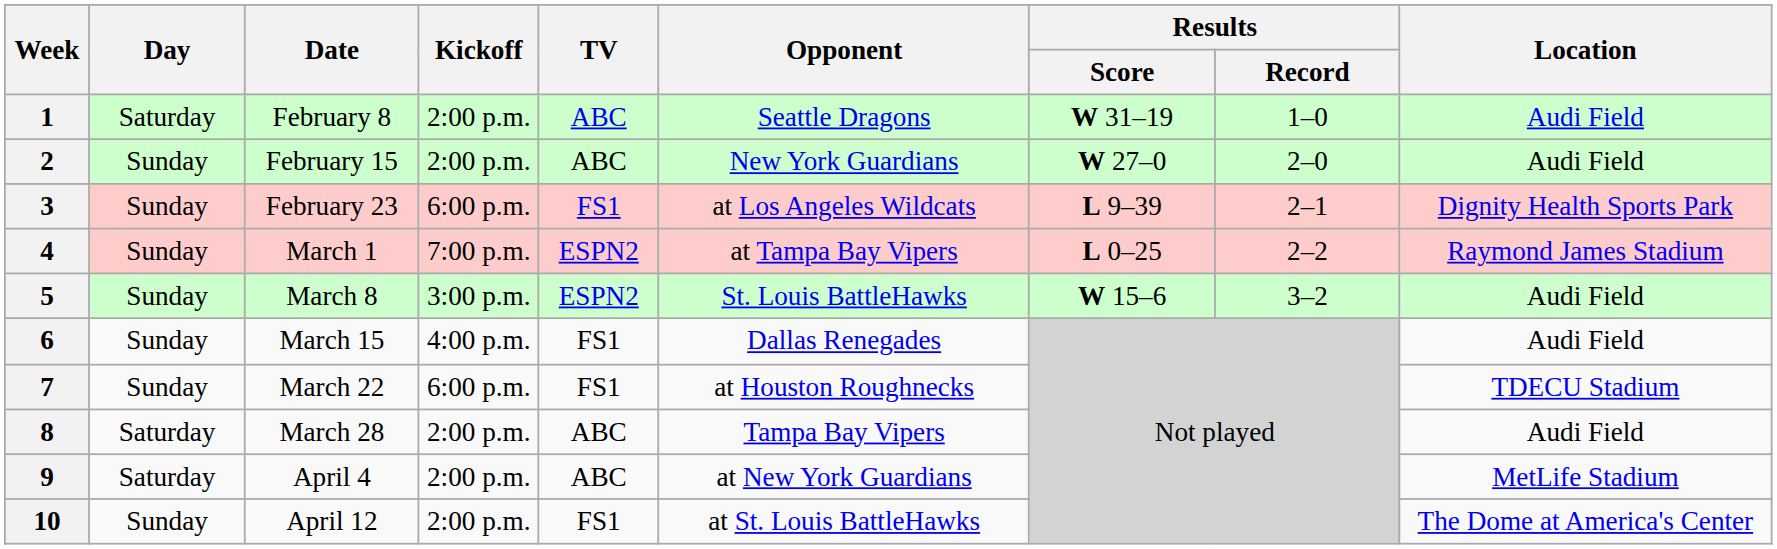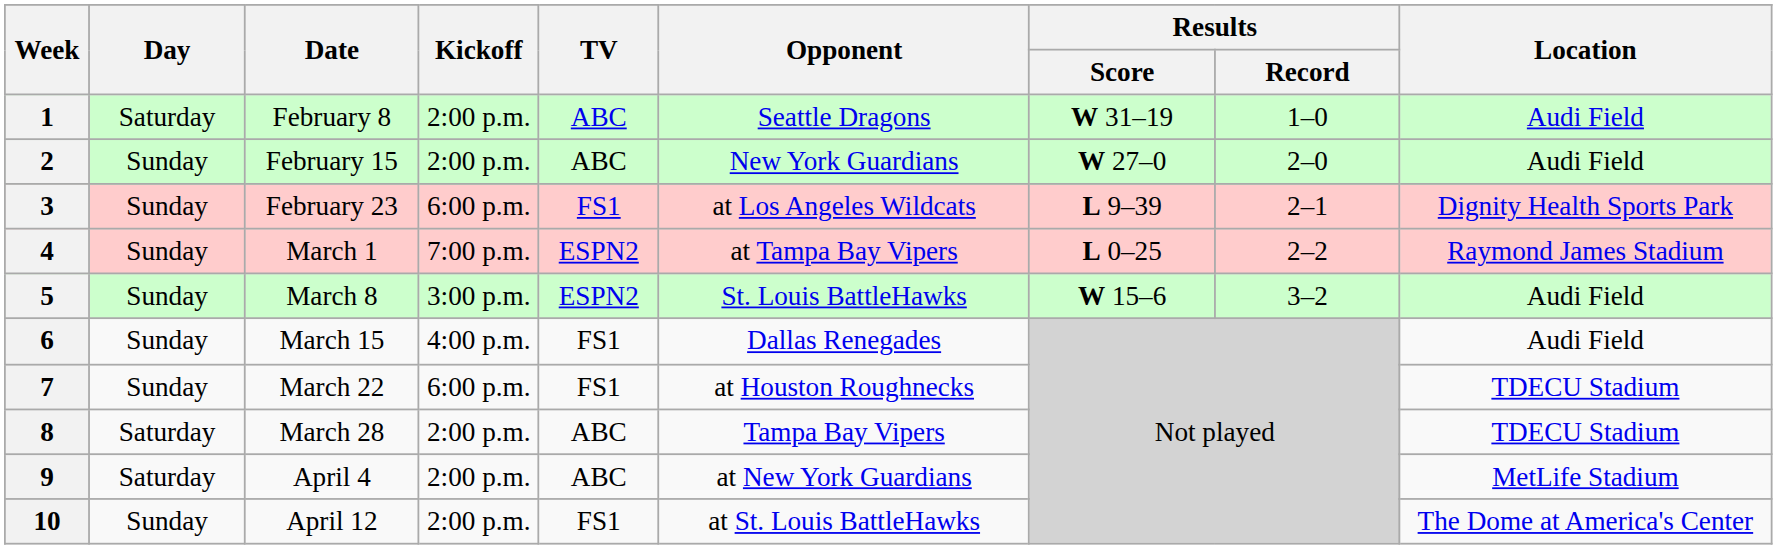(1585, 430) Audi Field -> (1585, 430) TDECU Stadium
